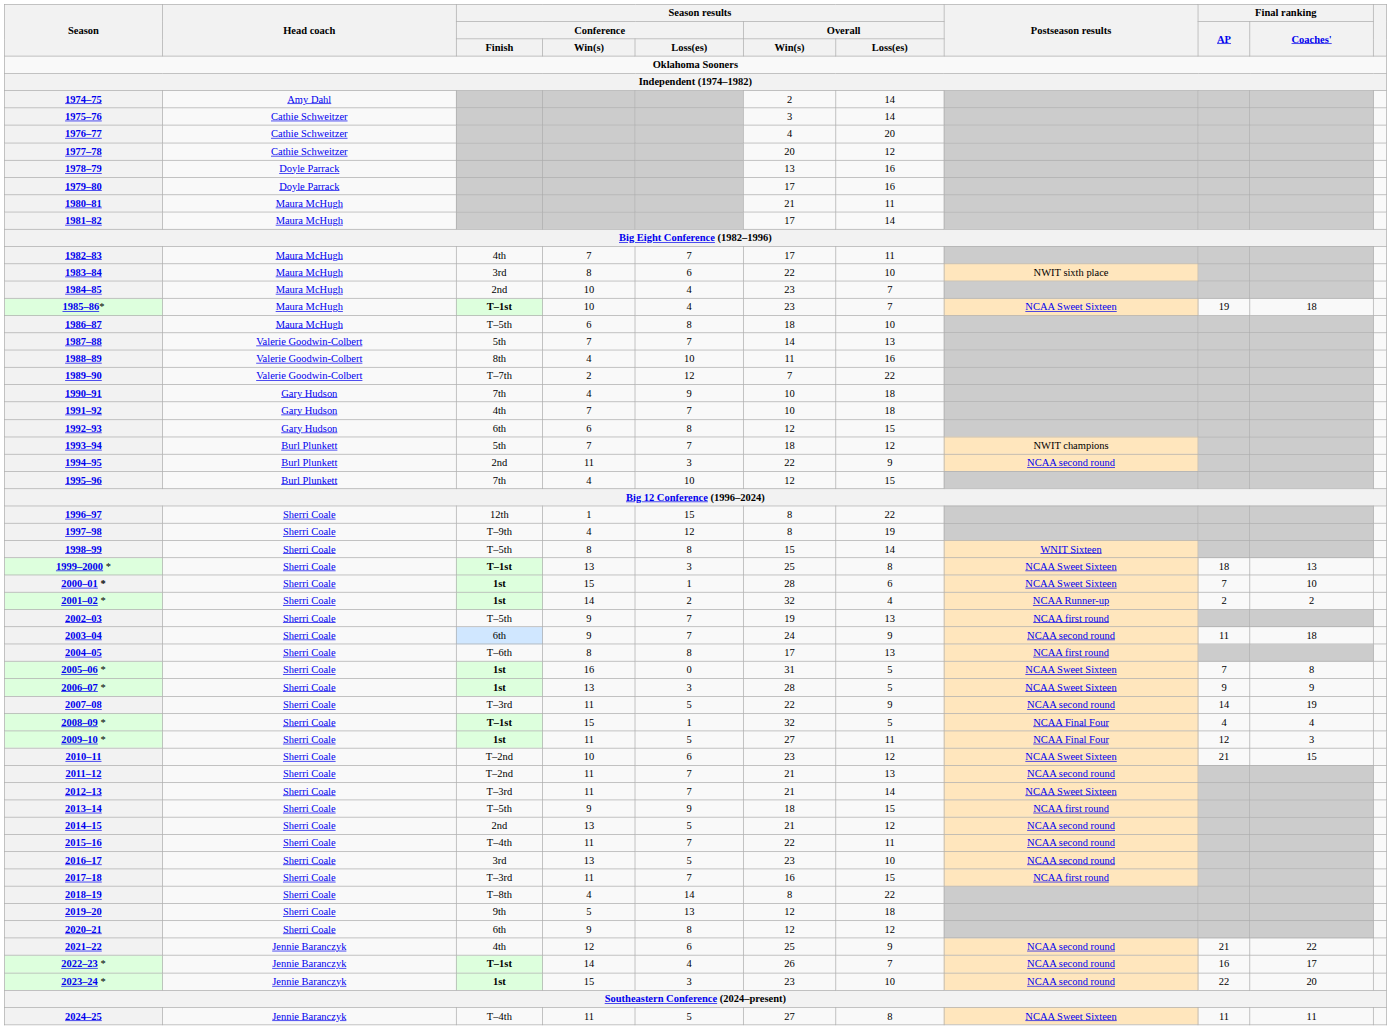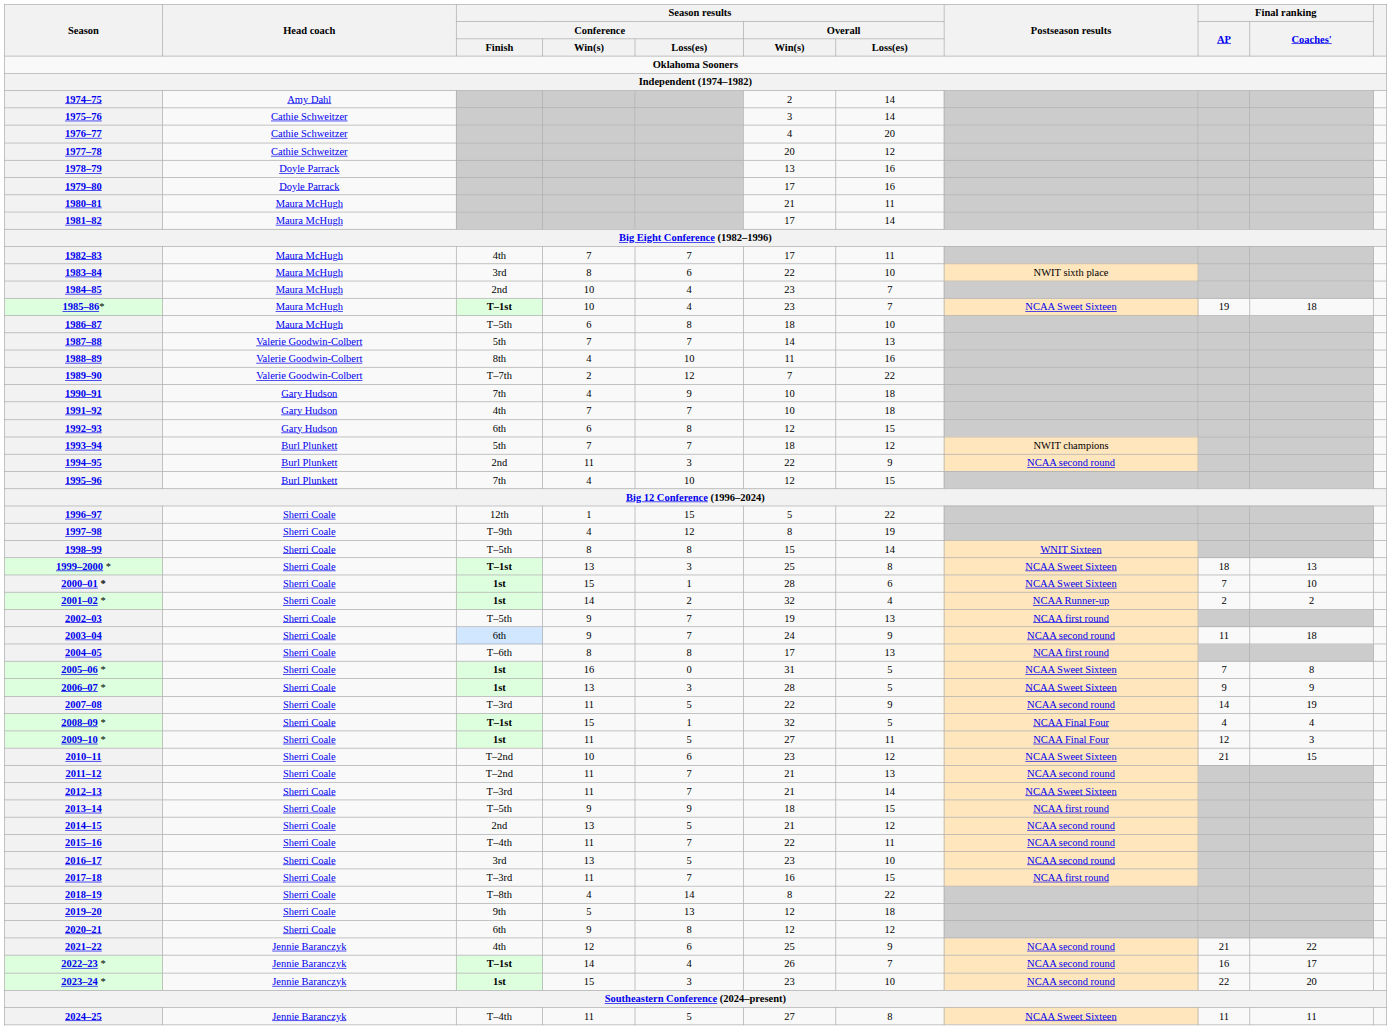(790, 514) 8 -> (790, 514) 5
